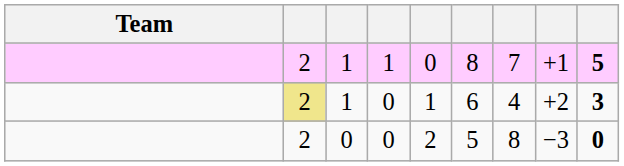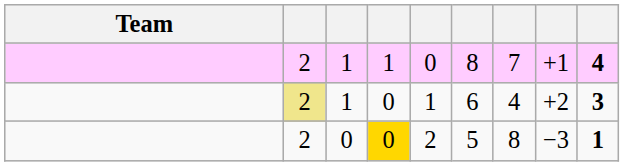(598, 62) 5 -> (598, 62) 4
(389, 140) no background -> (389, 140) gold background
(598, 140) 0 -> (598, 140) 1
